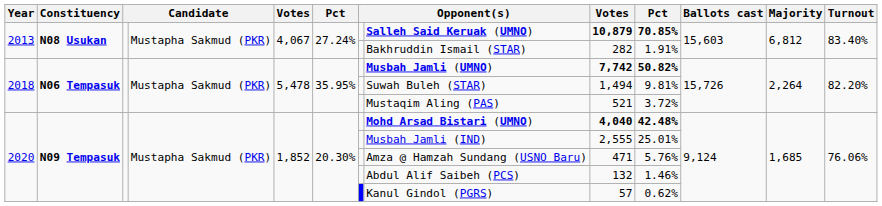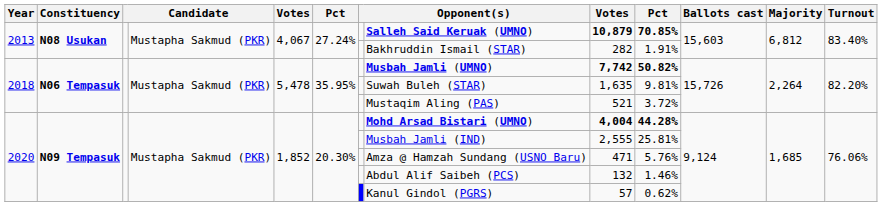(616, 85) 1,494 -> (616, 85) 1,635
(616, 121) 4,040 -> (616, 121) 4,004
(658, 121) 42.48% -> (658, 121) 44.28%
(658, 139) 25.01% -> (658, 139) 25.81%
